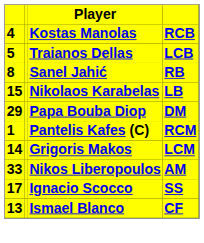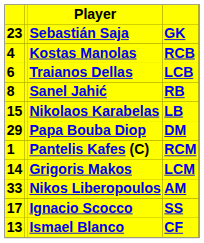+ row: (79, 33)
(11, 53) 5 -> (11, 72) 6
